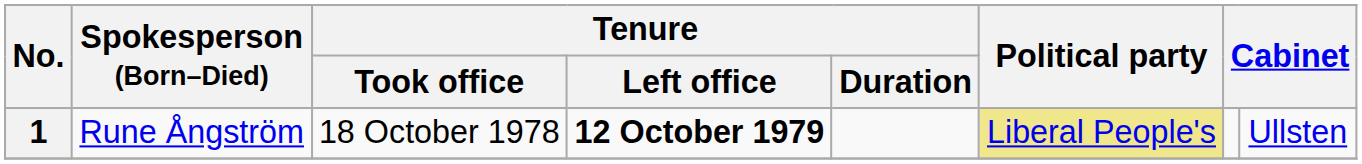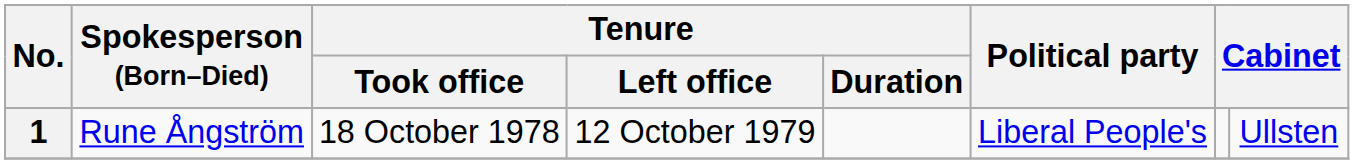(699, 132) bold -> (695, 132) normal
(1101, 132) khaki background -> (1093, 132) no background
